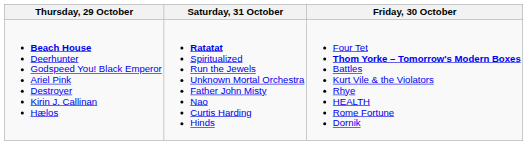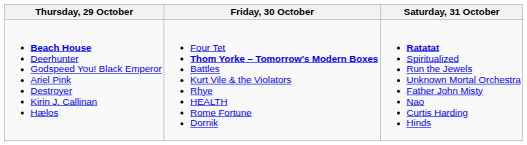columns swapped: (415, 12) <-> (235, 12)
